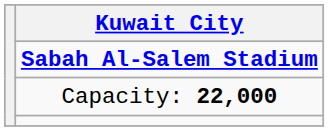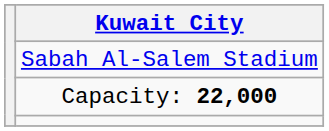(169, 60) bold -> (169, 60) normal
